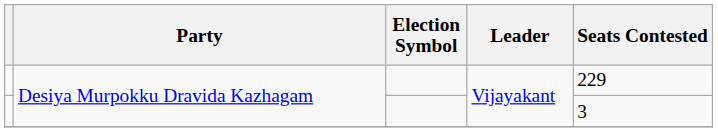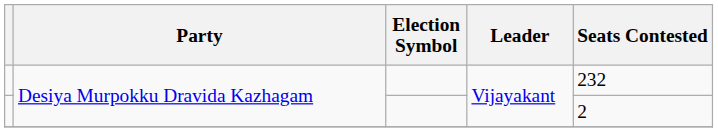(592, 80) 229 -> (592, 80) 232
(582, 111) 3 -> (582, 111) 2
